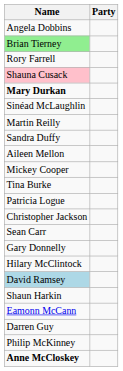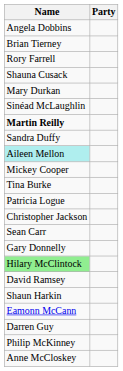(34, 43) lightgreen background -> (34, 43) no background
(37, 75) pink background -> (37, 75) no background
(36, 91) bold -> (33, 91) normal
(33, 122) normal -> (35, 122) bold
(35, 153) no background -> (35, 153) paleturquoise background
(44, 264) no background -> (44, 264) lightgreen background
(36, 279) lightblue background -> (36, 279) no background
(43, 358) bold -> (41, 358) normal
